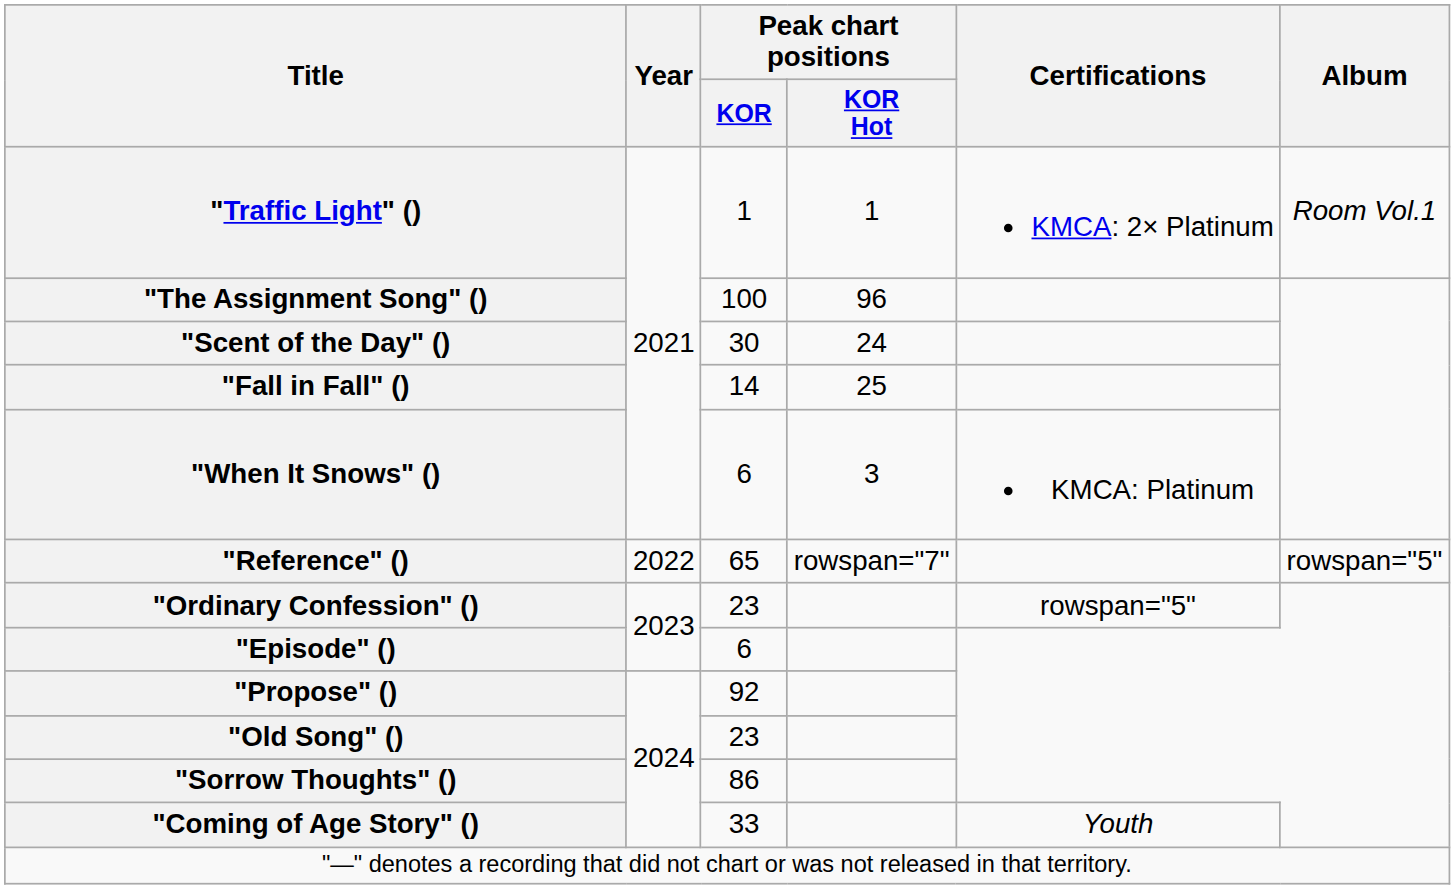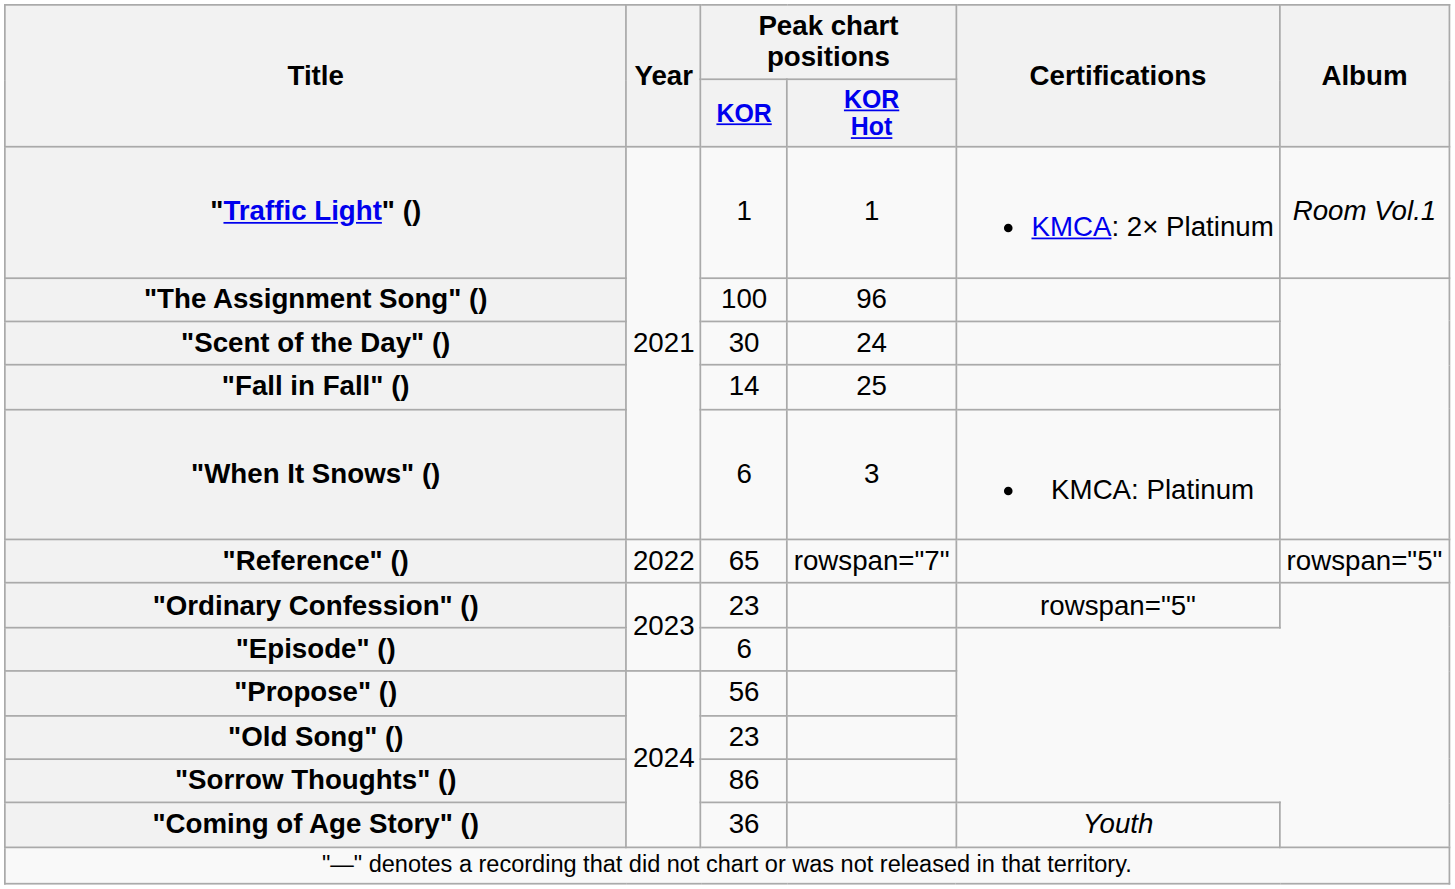(744, 692) 92 -> (744, 692) 56
(744, 824) 33 -> (744, 824) 36
